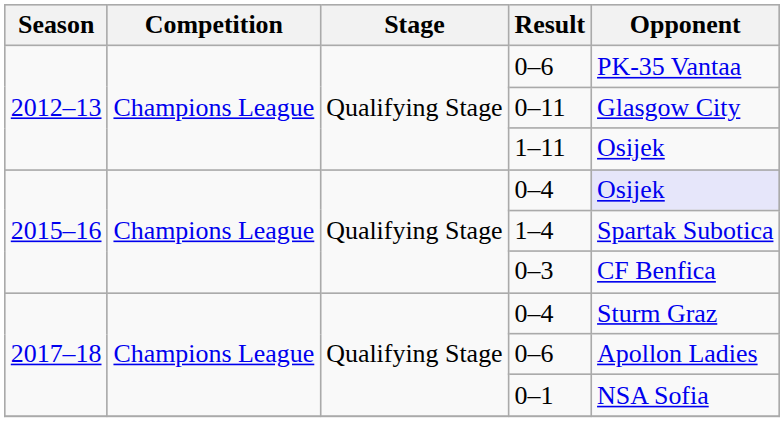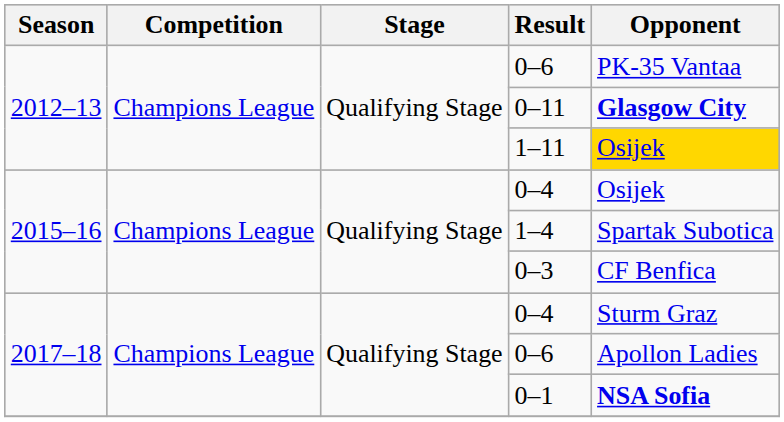(669, 107) normal -> (672, 107) bold
(631, 148) no background -> (631, 148) gold background
(631, 189) lavender background -> (631, 189) no background
(653, 395) normal -> (654, 395) bold
